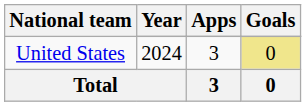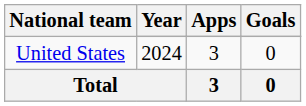(271, 52) khaki background -> (271, 52) no background
